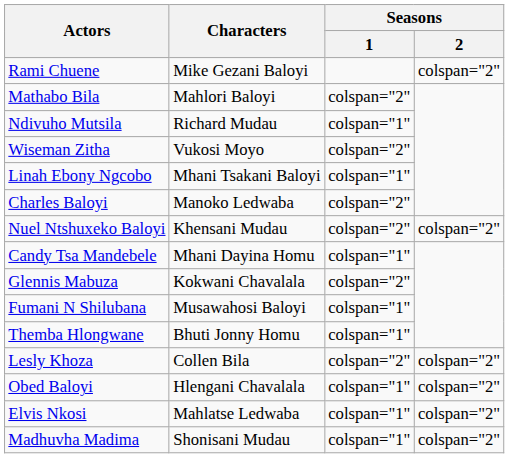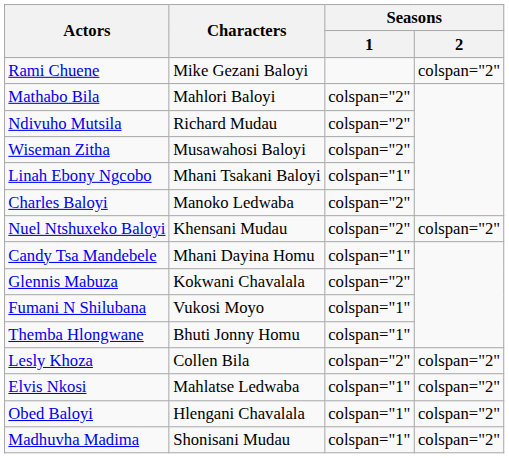(369, 123) colspan="1" -> (369, 123) colspan="2"
(219, 149) Vukosi Moyo -> (239, 149) Musawahosi Baloyi
(239, 307) Musawahosi Baloyi -> (219, 307) Vukosi Moyo
rows swapped: (47, 413) <-> (51, 387)
